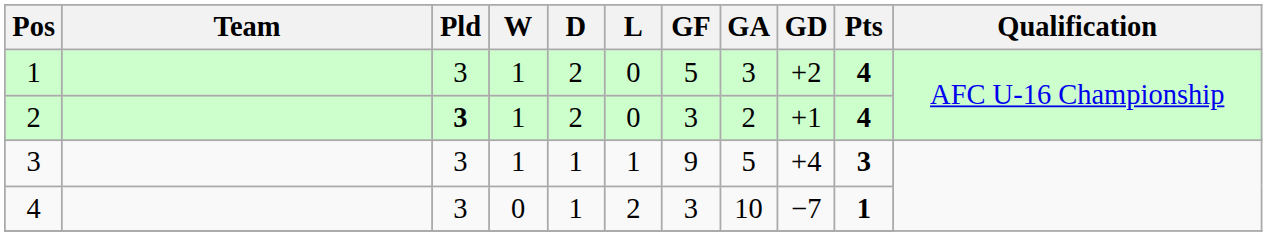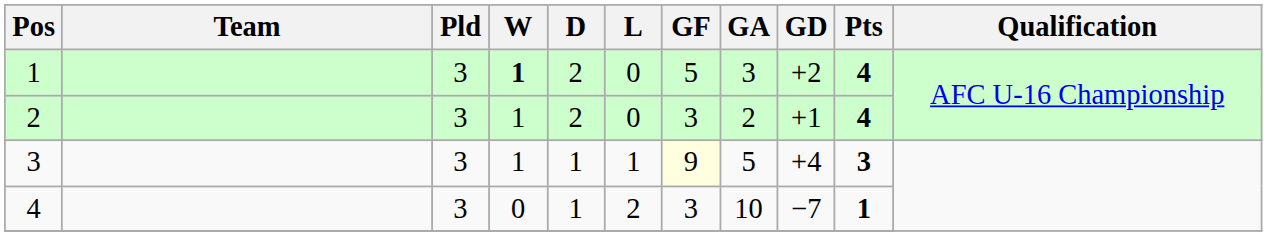(518, 72) normal -> (518, 72) bold
(460, 117) bold -> (460, 117) normal
(691, 162) no background -> (691, 162) lightyellow background
